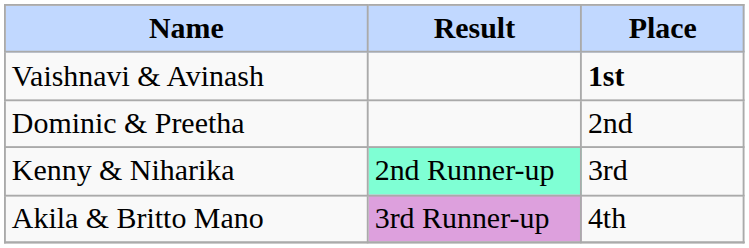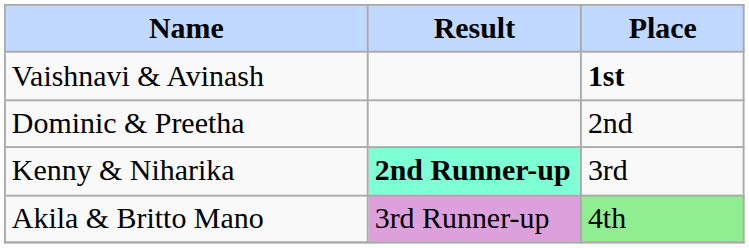(465, 170) normal -> (473, 170) bold
(607, 218) no background -> (607, 218) lightgreen background
